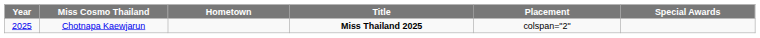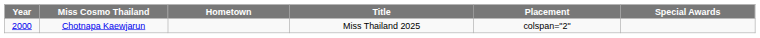(22, 26) 2025 -> (22, 26) 2000
(382, 26) bold -> (382, 26) normal
